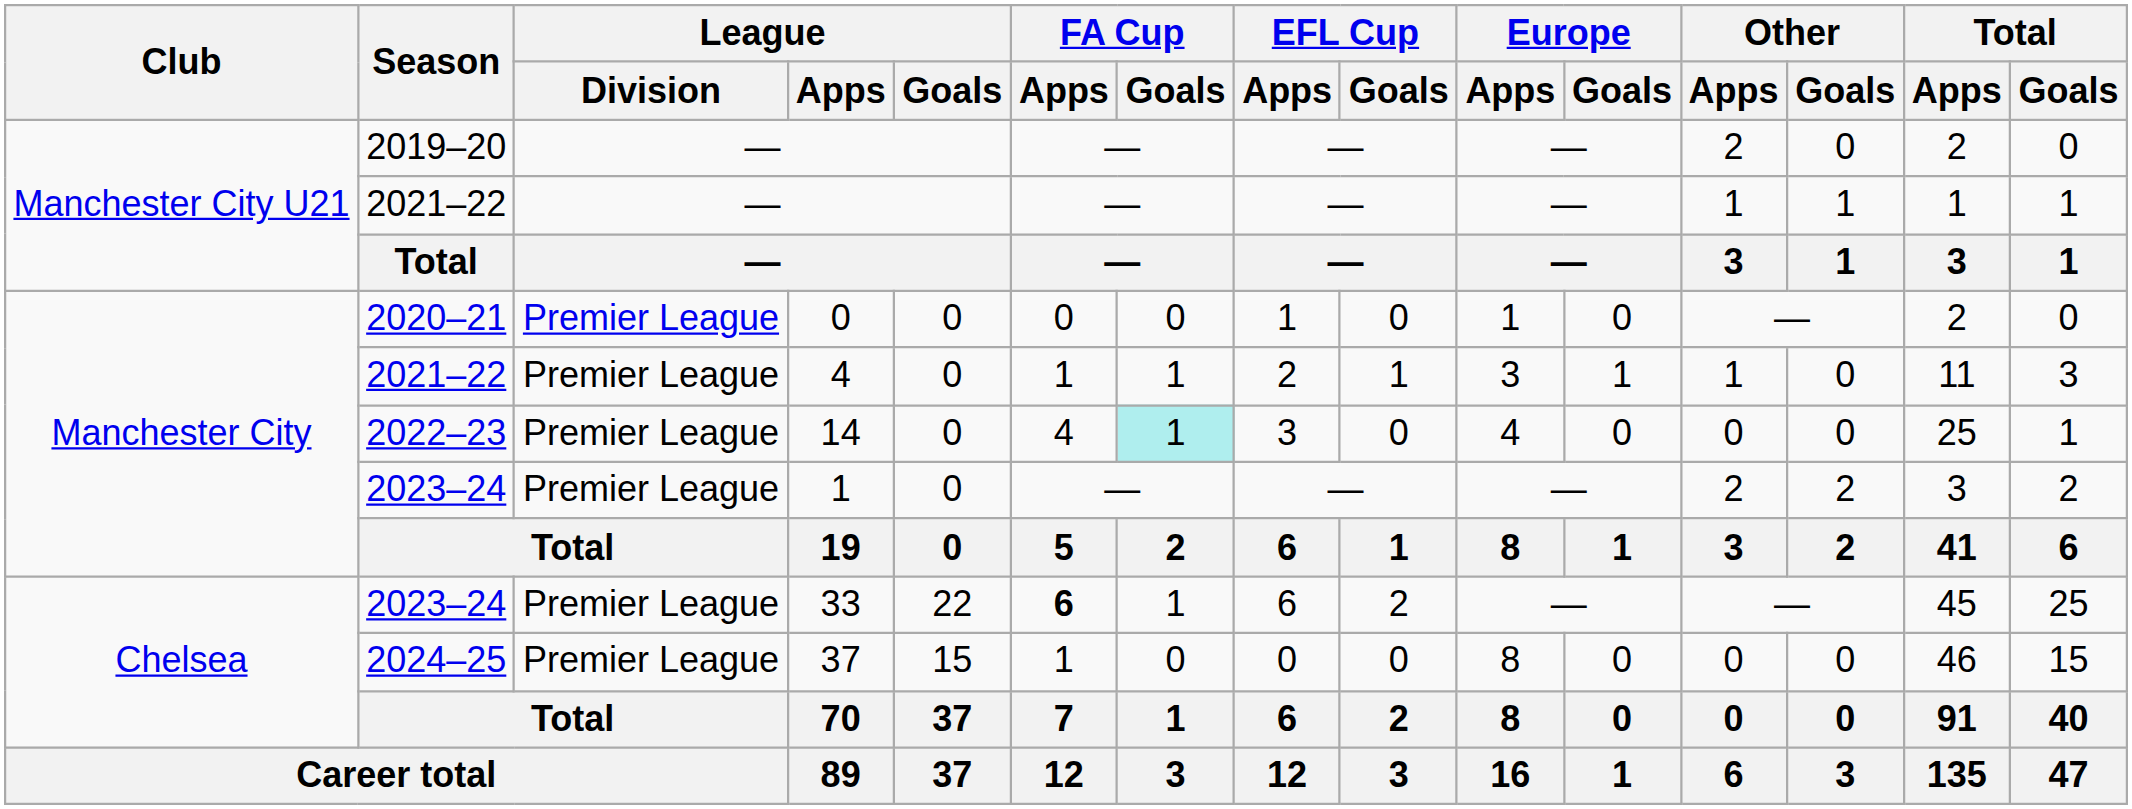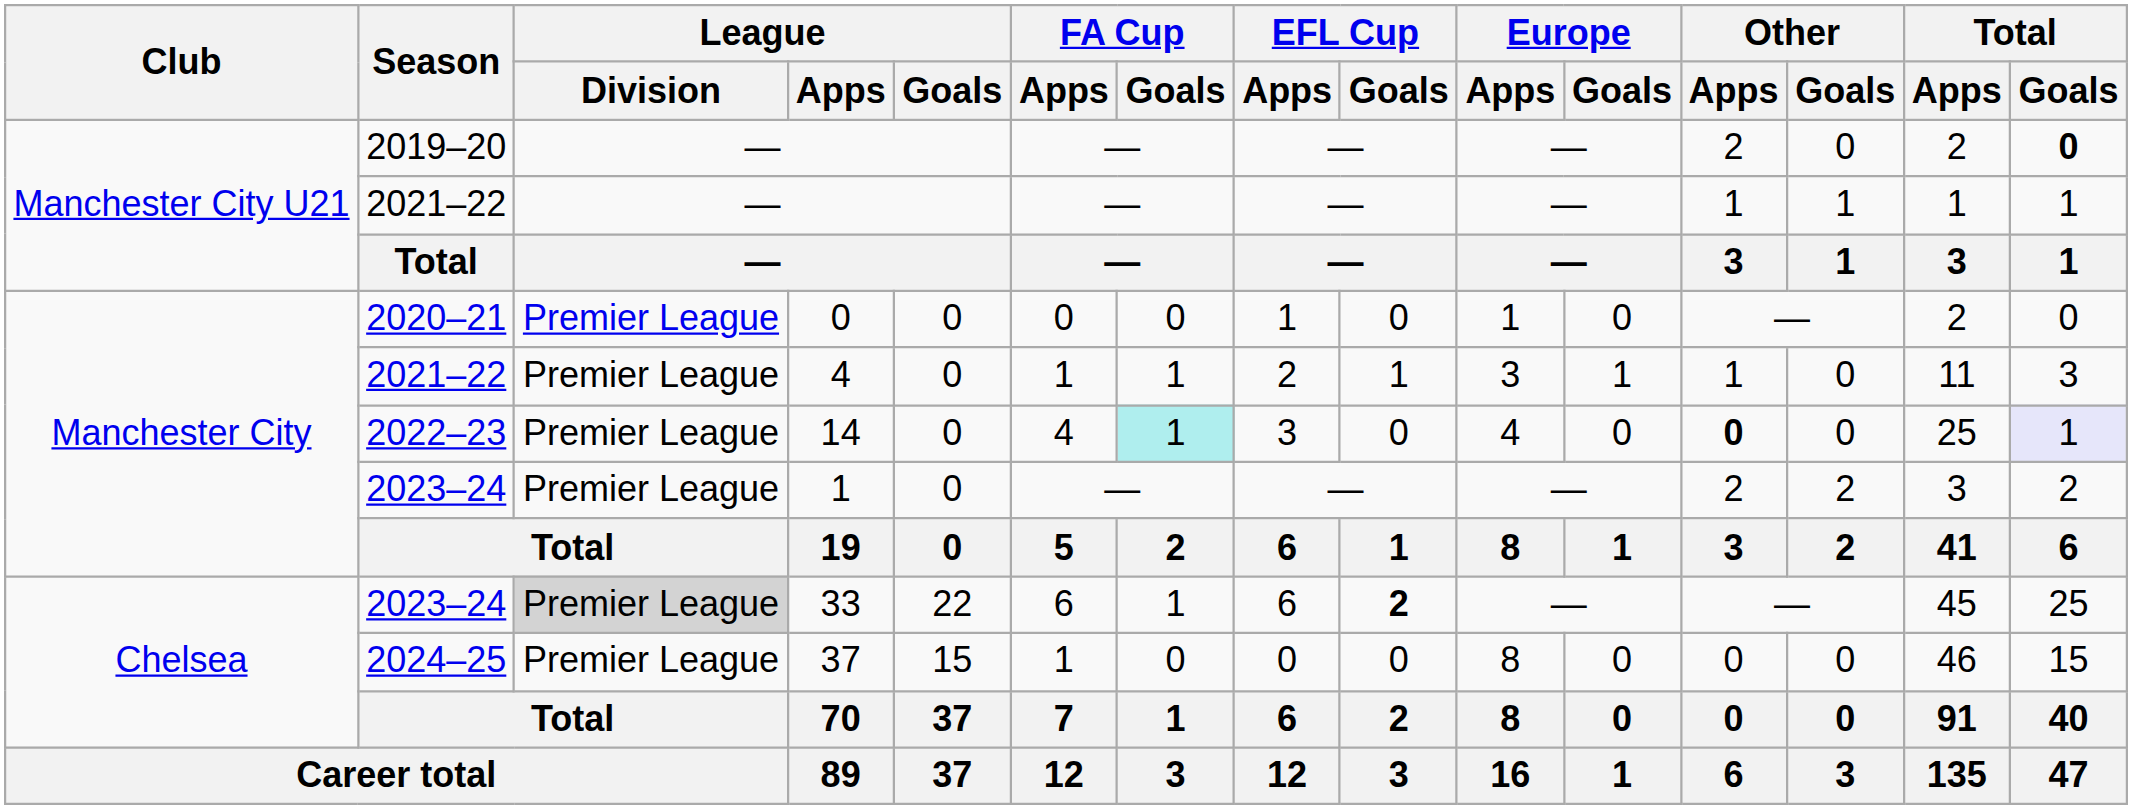(2068, 147) normal -> (2068, 147) bold
(1734, 432) normal -> (1734, 432) bold
(2068, 432) no background -> (2068, 432) lavender background
(651, 603) no background -> (651, 603) lightgrey background
(1064, 603) bold -> (1064, 603) normal
(1399, 603) normal -> (1399, 603) bold
